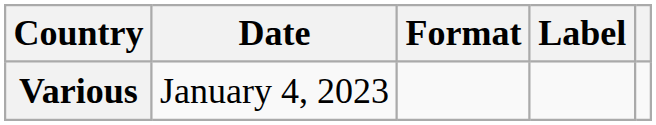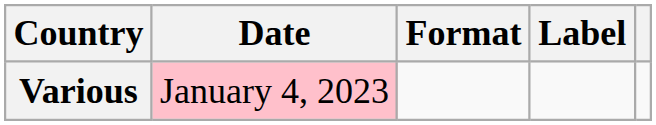(275, 90) no background -> (275, 90) pink background
